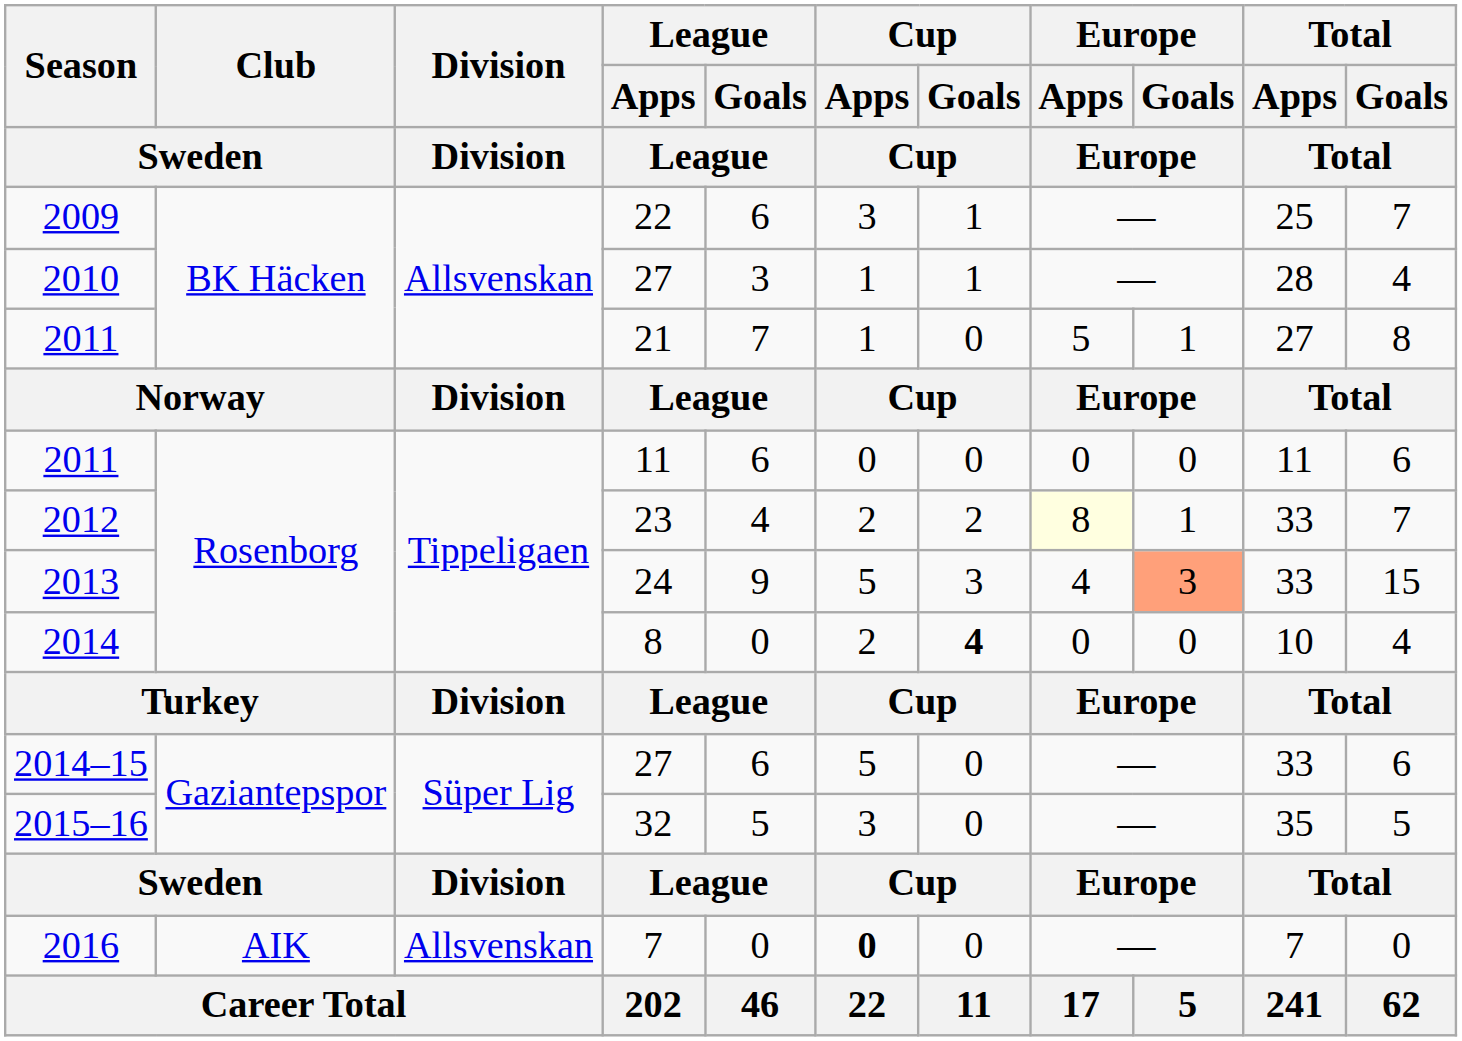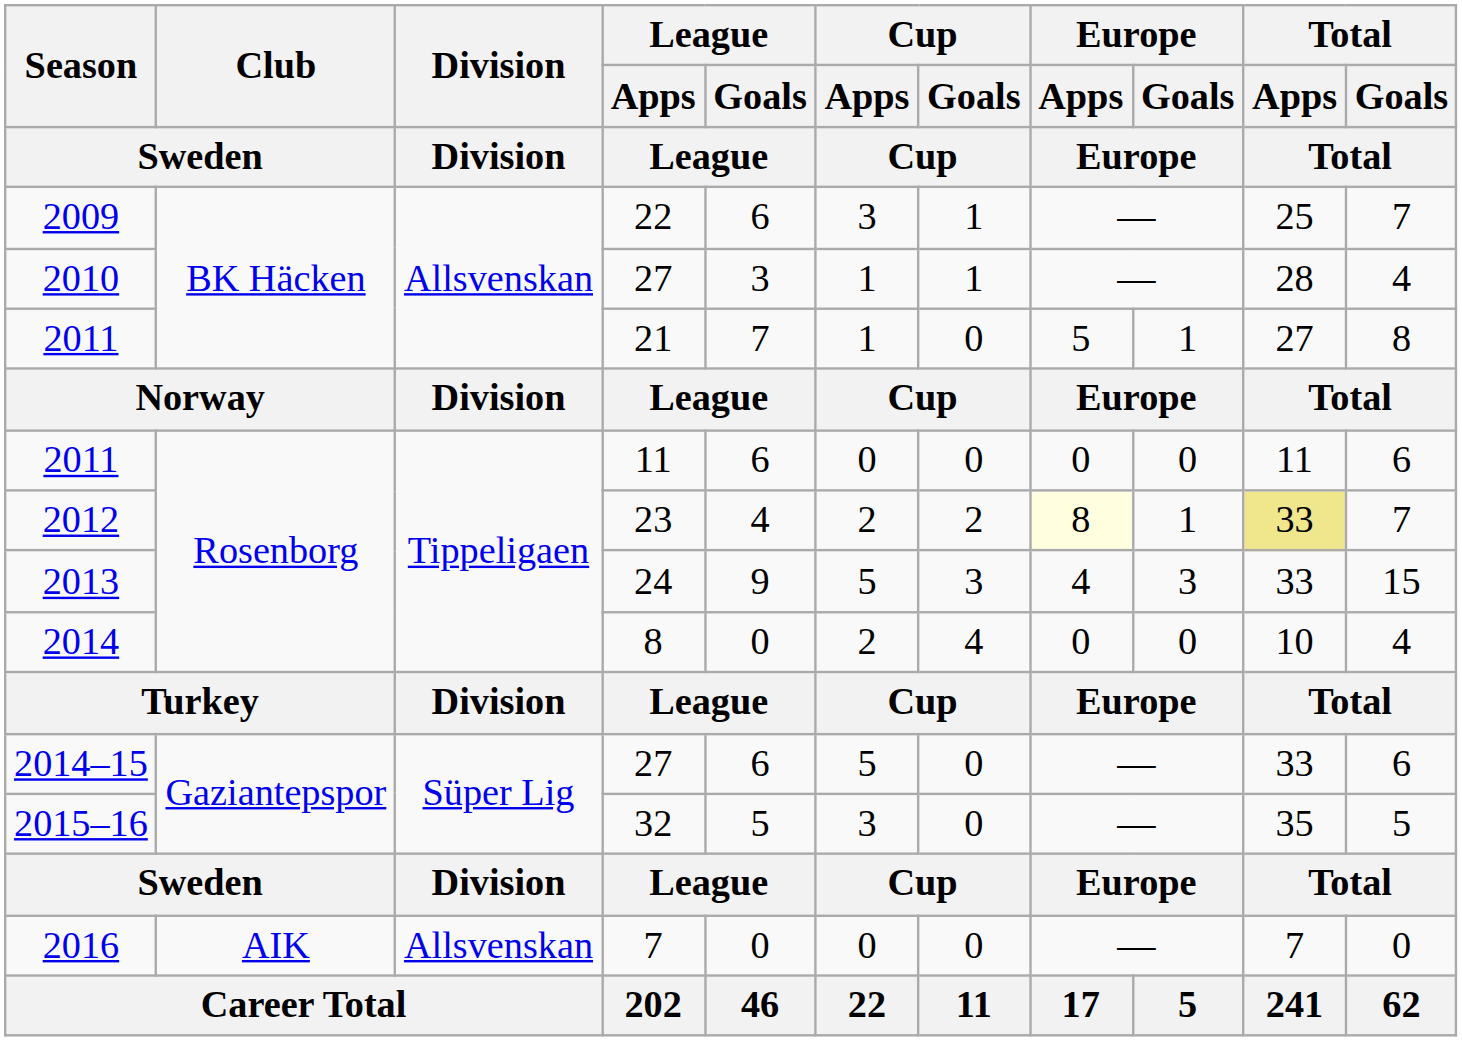(1295, 519) no background -> (1295, 519) khaki background
(1188, 580) lightsalmon background -> (1188, 580) no background
(974, 641) bold -> (974, 641) normal
(867, 944) bold -> (867, 944) normal
